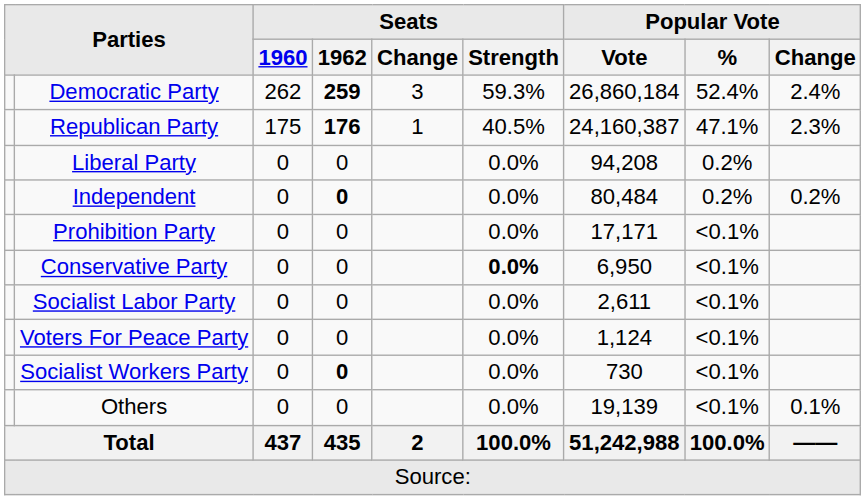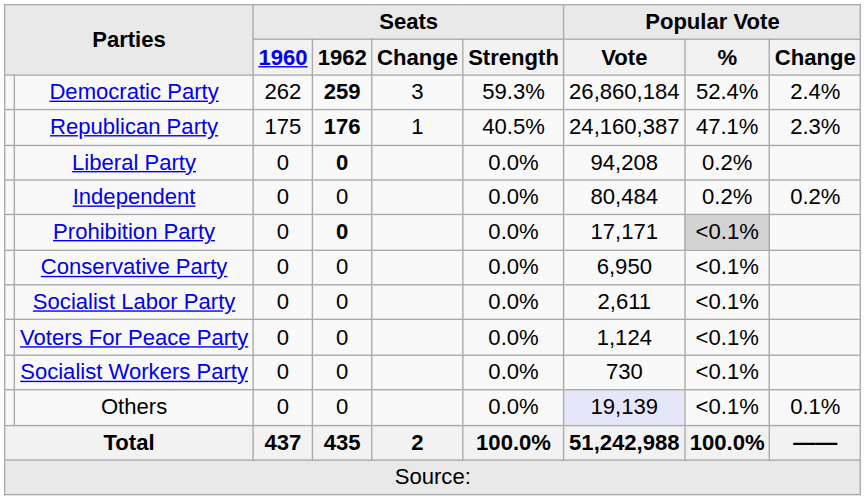(342, 162) normal -> (342, 162) bold
(342, 197) bold -> (342, 197) normal
(342, 232) normal -> (342, 232) bold
(727, 232) no background -> (727, 232) lightgrey background
(514, 267) bold -> (514, 267) normal
(342, 372) bold -> (342, 372) normal
(624, 407) no background -> (624, 407) lavender background
